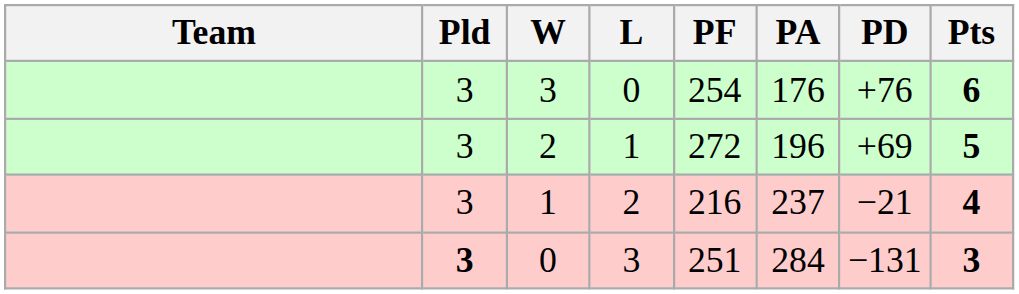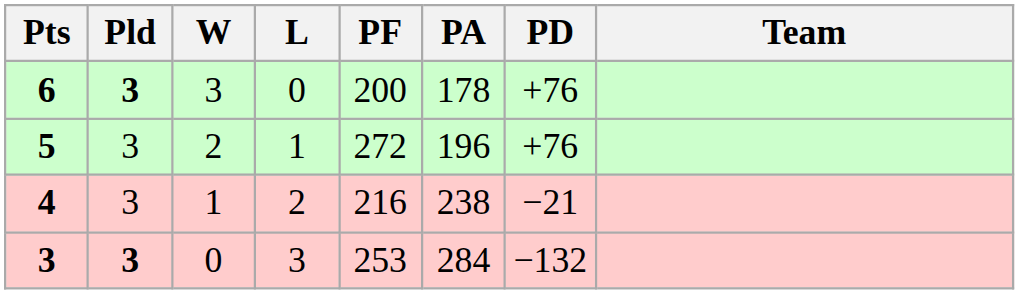columns swapped: (214, 32) <-> (971, 32)
(465, 89) normal -> (130, 89) bold
(715, 89) 254 -> (380, 89) 200
(798, 89) 176 -> (464, 89) 178
(885, 145) +69 -> (550, 145) +76
(798, 202) 237 -> (464, 202) 238
(715, 259) 251 -> (380, 259) 253
(885, 259) −131 -> (550, 259) −132
